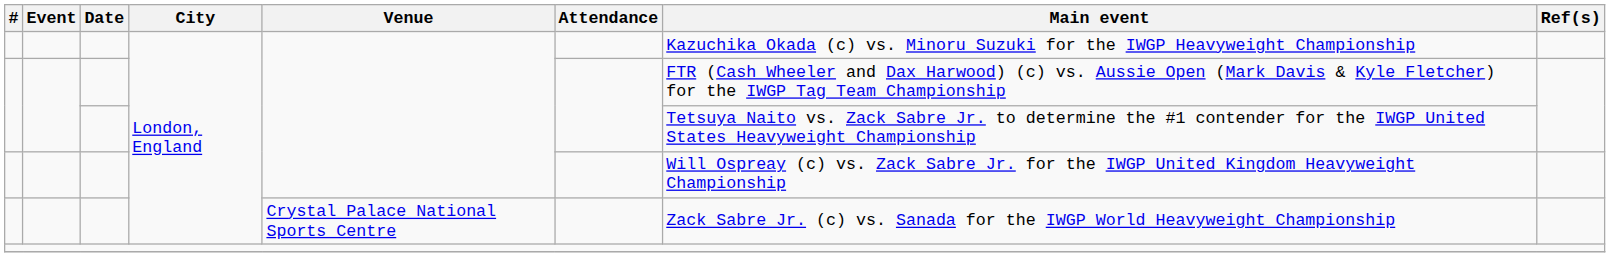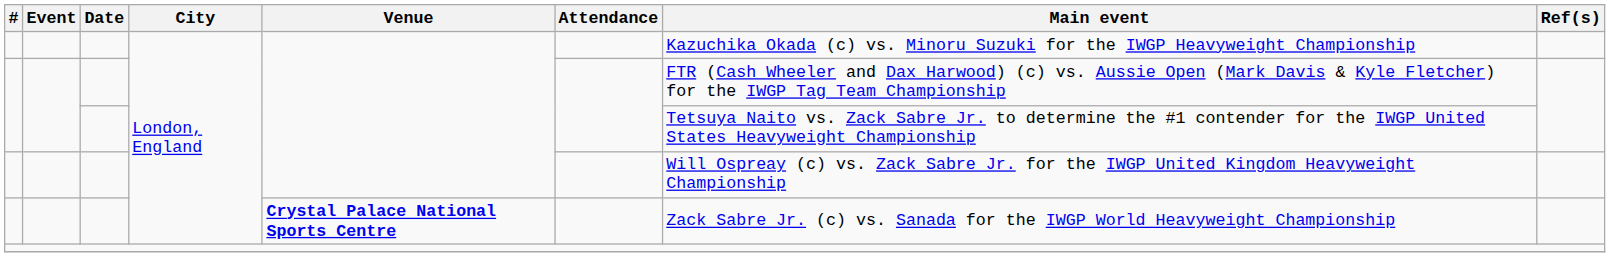(381, 221) normal -> (381, 221) bold
